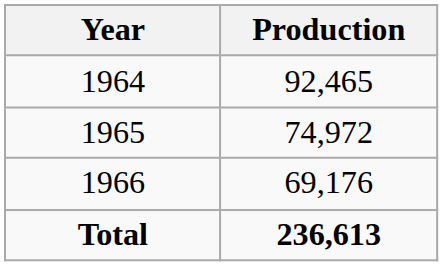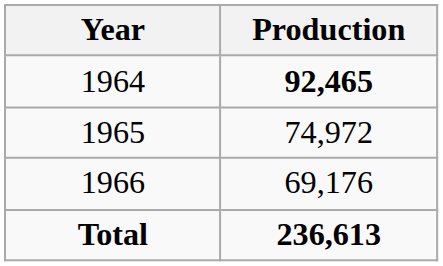(329, 81) normal -> (329, 81) bold
